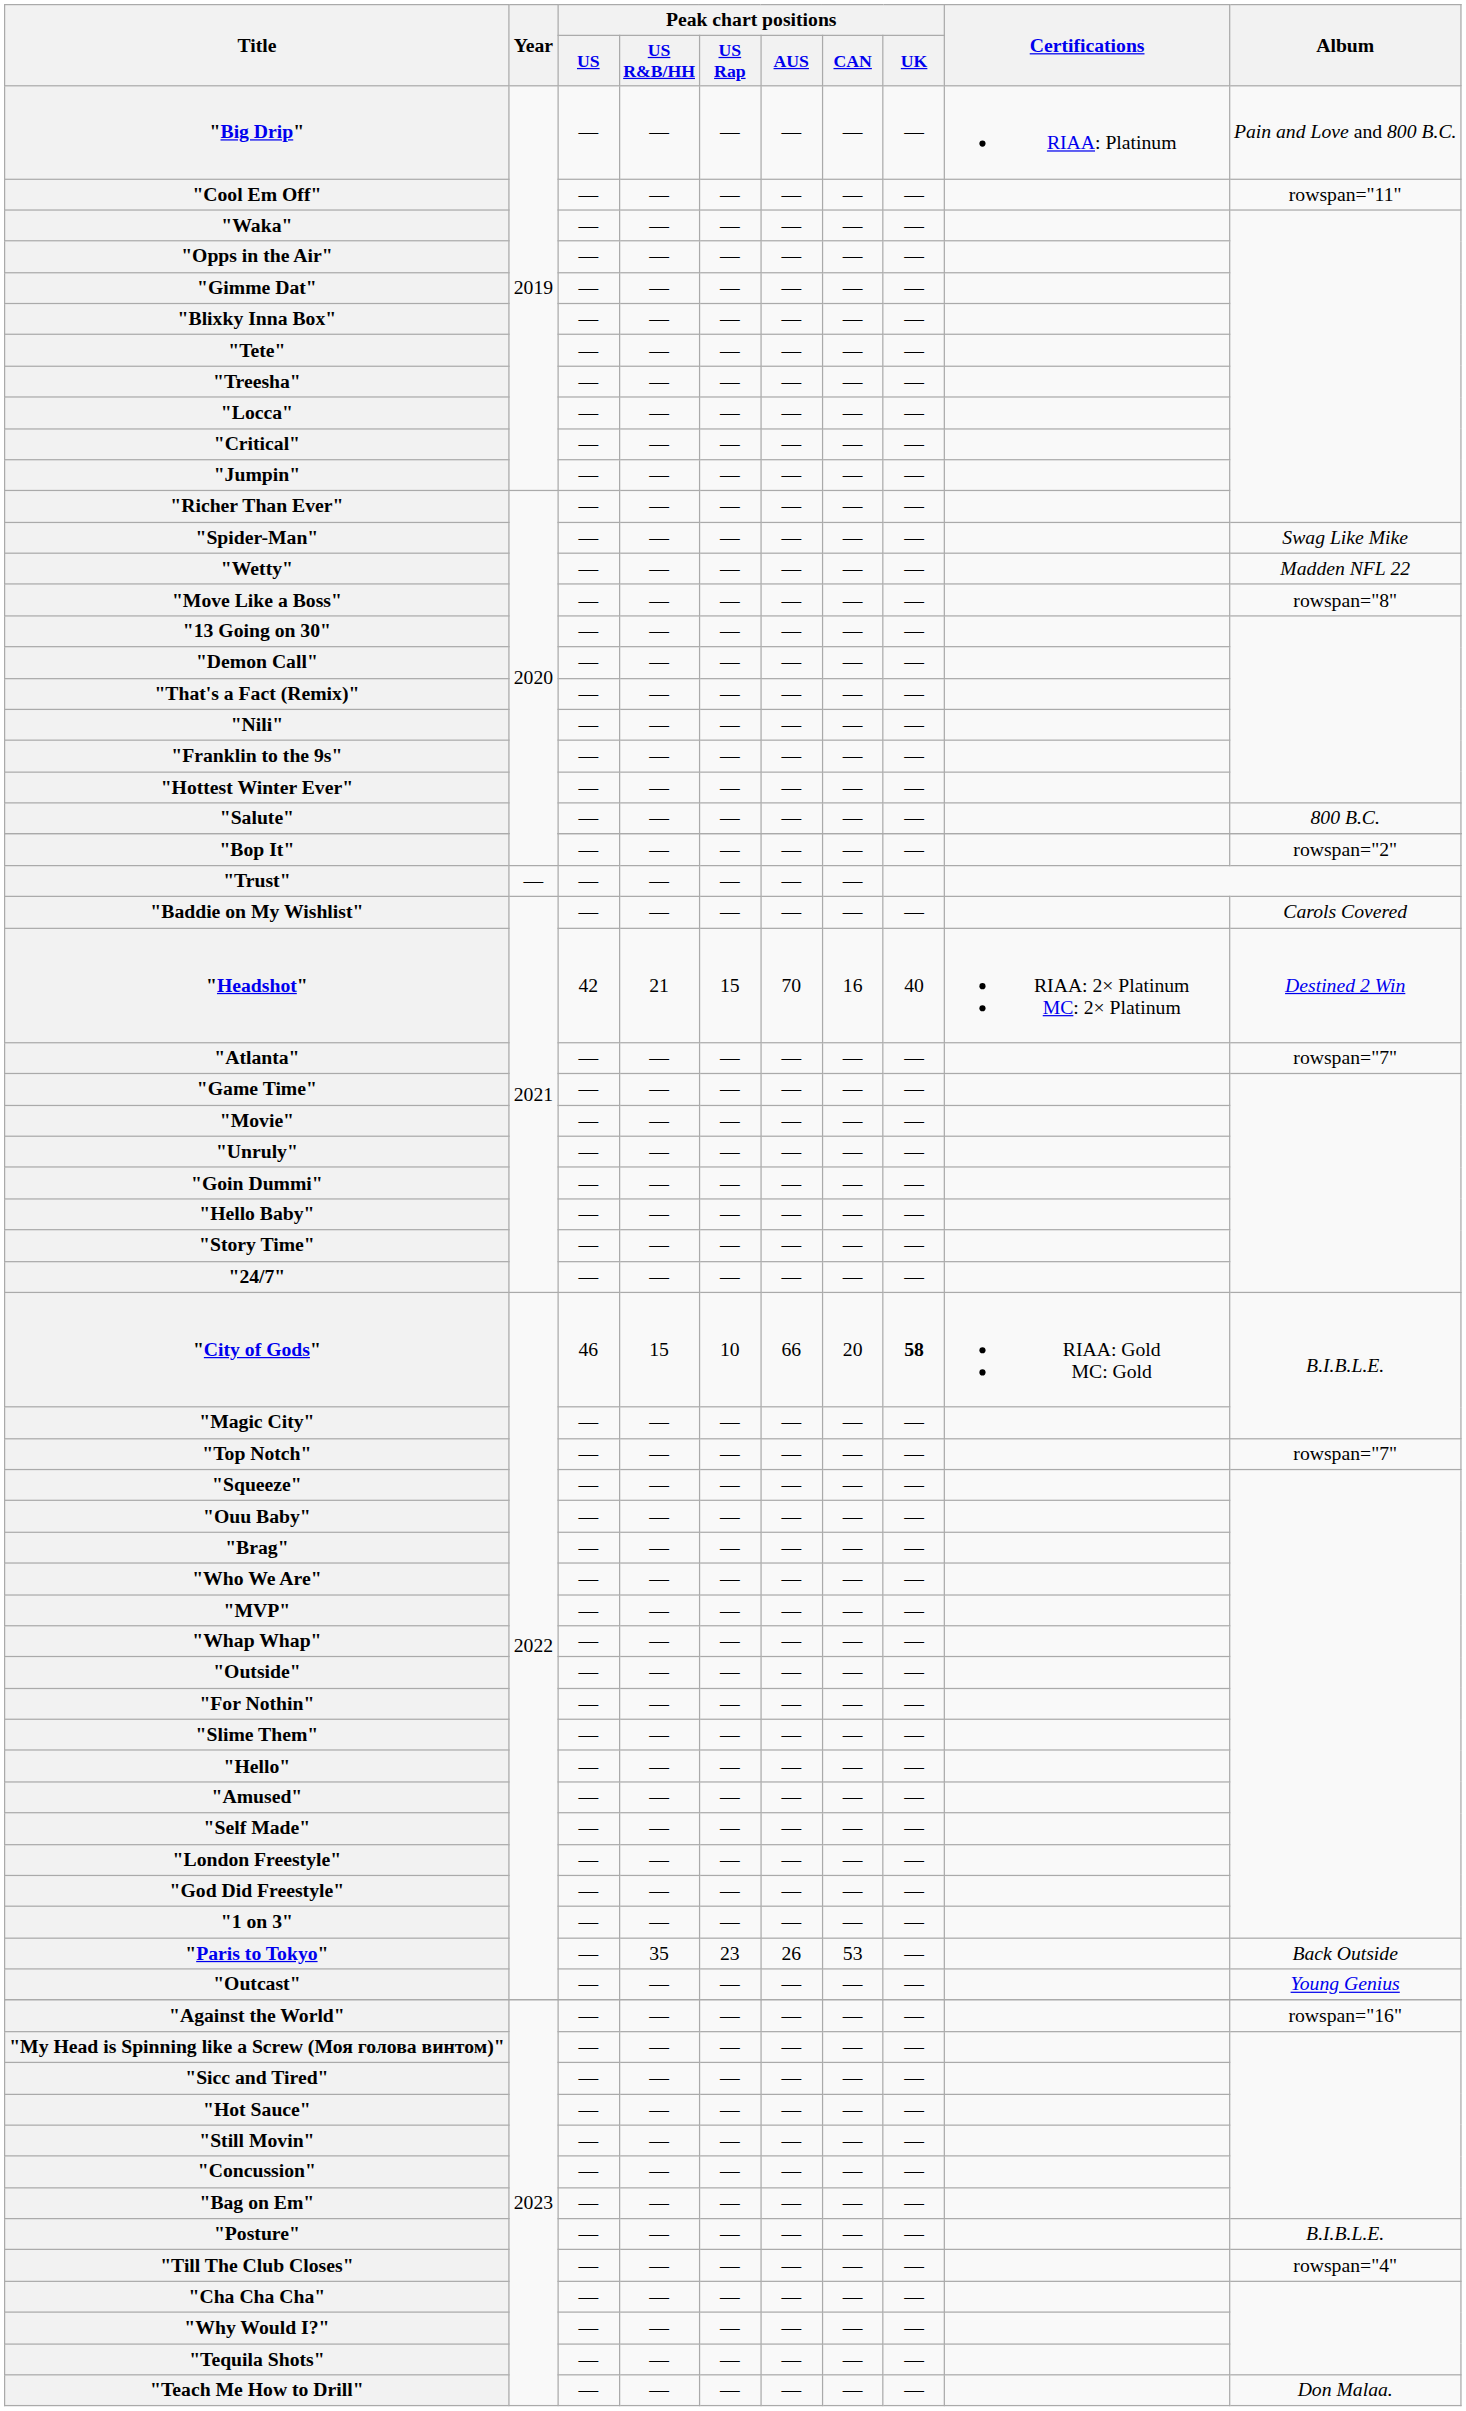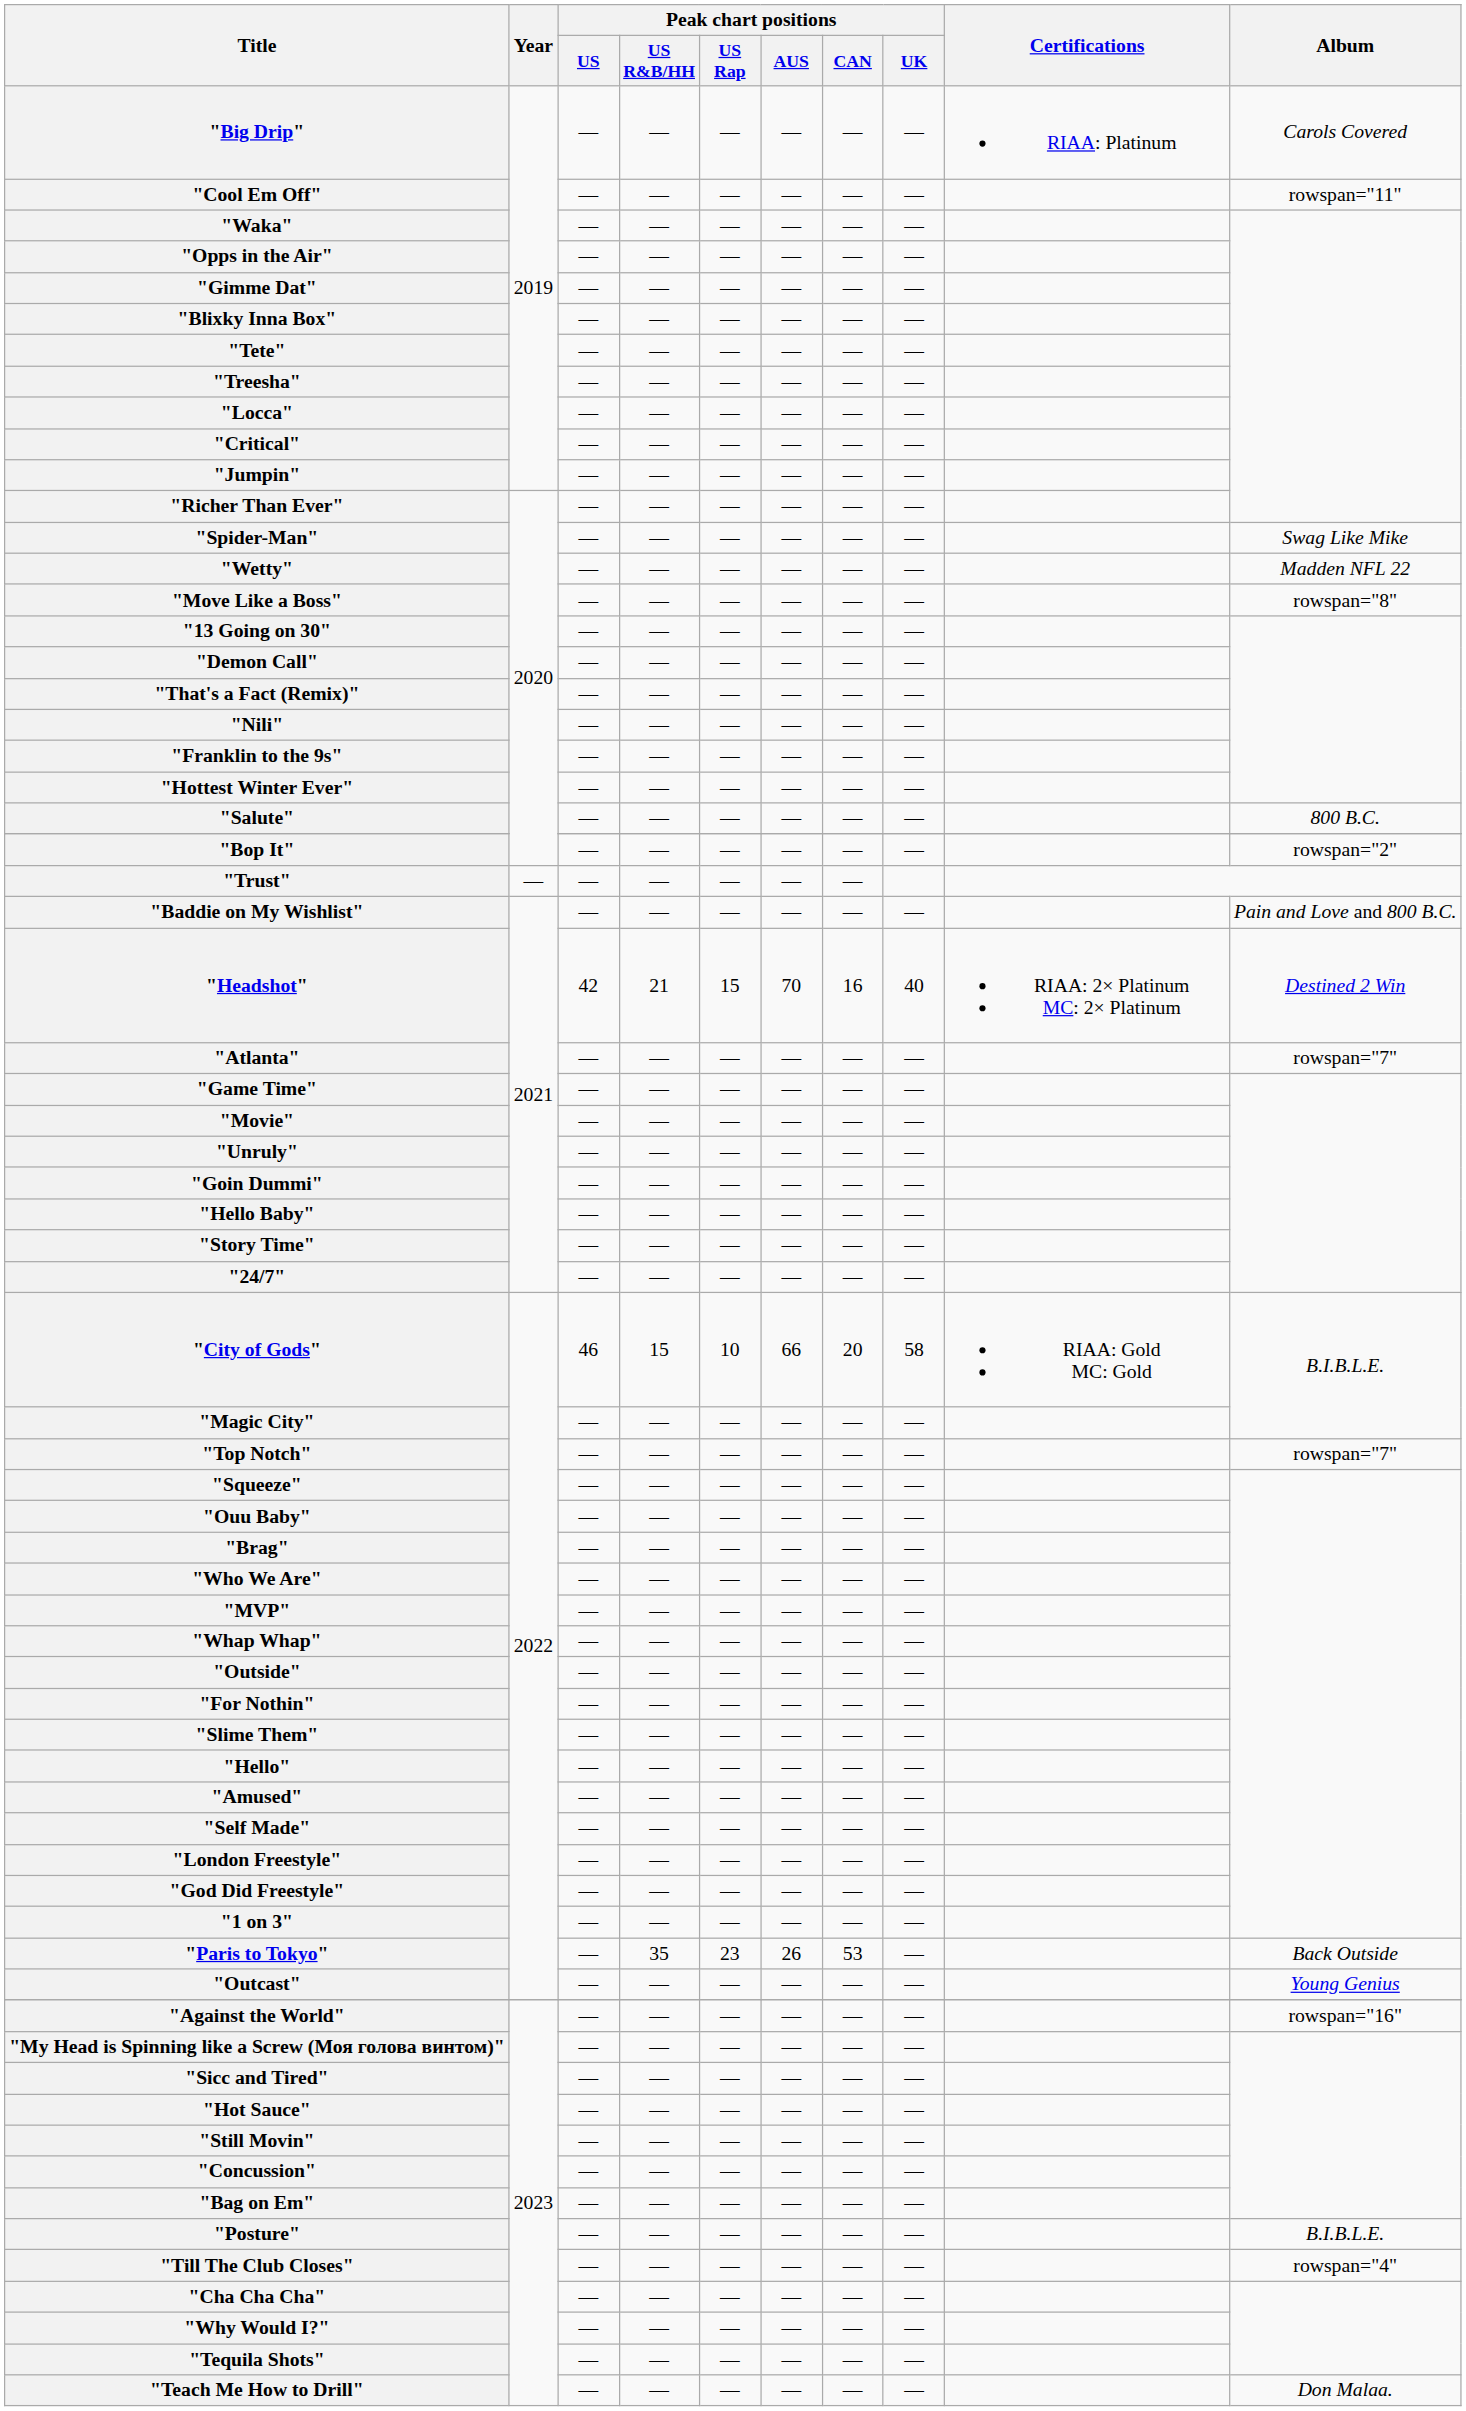(1345, 132) Pain and Love and 800 B.C. -> (1345, 132) Carols Covered
(1345, 912) Carols Covered -> (1345, 912) Pain and Love and 800 B.C.
(914, 1349) bold -> (914, 1349) normal
